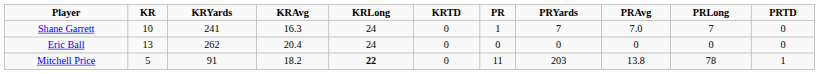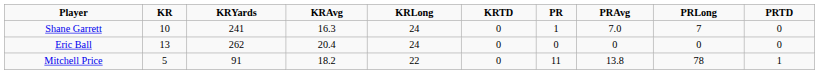- column: (559, 12)
(371, 61) bold -> (414, 61) normal
